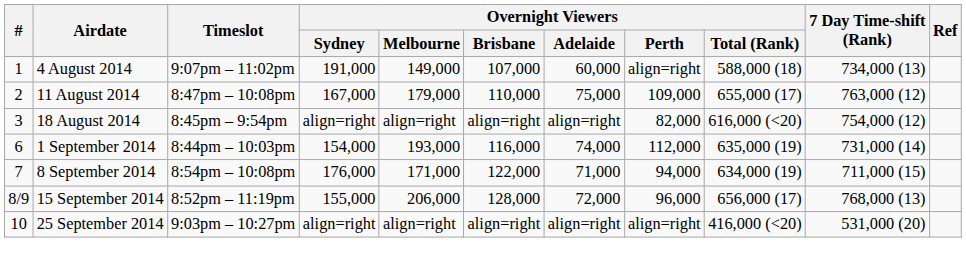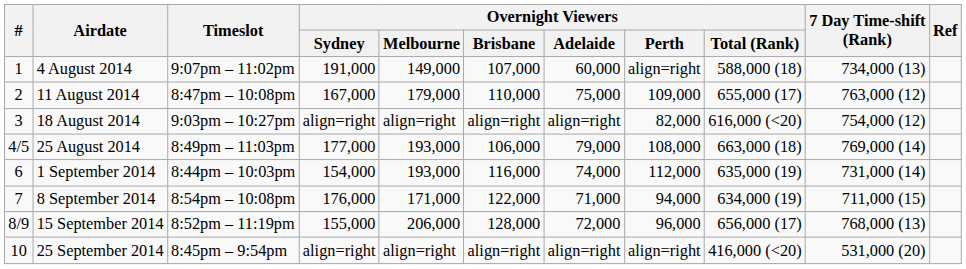(229, 120) 8:45pm – 9:54pm -> (233, 120) 9:03pm – 10:27pm
+ row: (88, 146)
(233, 224) 9:03pm – 10:27pm -> (229, 250) 8:45pm – 9:54pm
